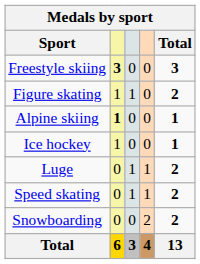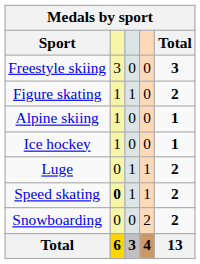(117, 68) bold -> (117, 68) normal
(117, 118) bold -> (117, 118) normal
(117, 195) normal -> (117, 195) bold
